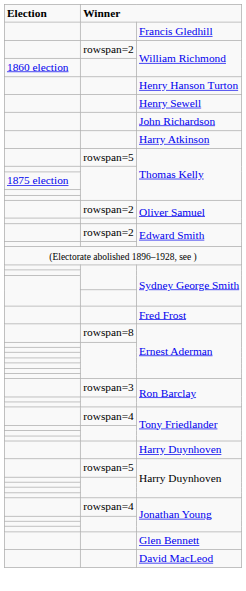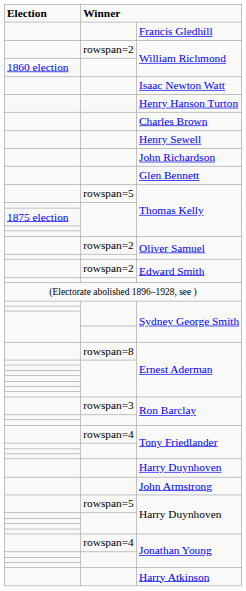+ row: (108, 85)
+ row: (108, 121)
rows swapped: (108, 139) <-> (108, 541)
- row: (108, 315)
+ row: (108, 486)
- row: (108, 559)
